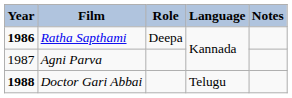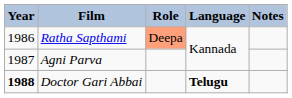(21, 38) bold -> (21, 38) normal
(166, 38) no background -> (166, 38) lightsalmon background
(207, 82) normal -> (208, 82) bold
